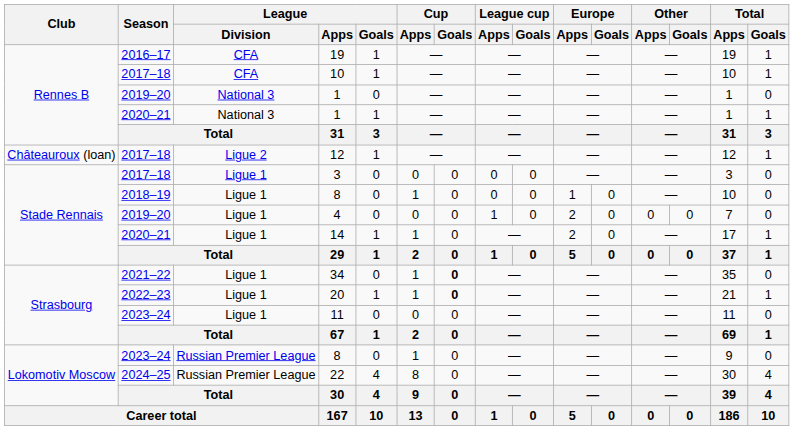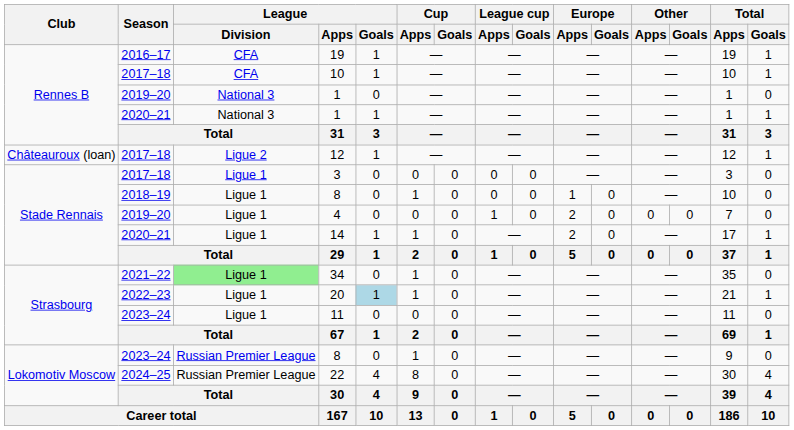(246, 275) no background -> (246, 275) lightgreen background
(455, 275) bold -> (455, 275) normal
(376, 295) no background -> (376, 295) lightblue background
(455, 295) bold -> (455, 295) normal
